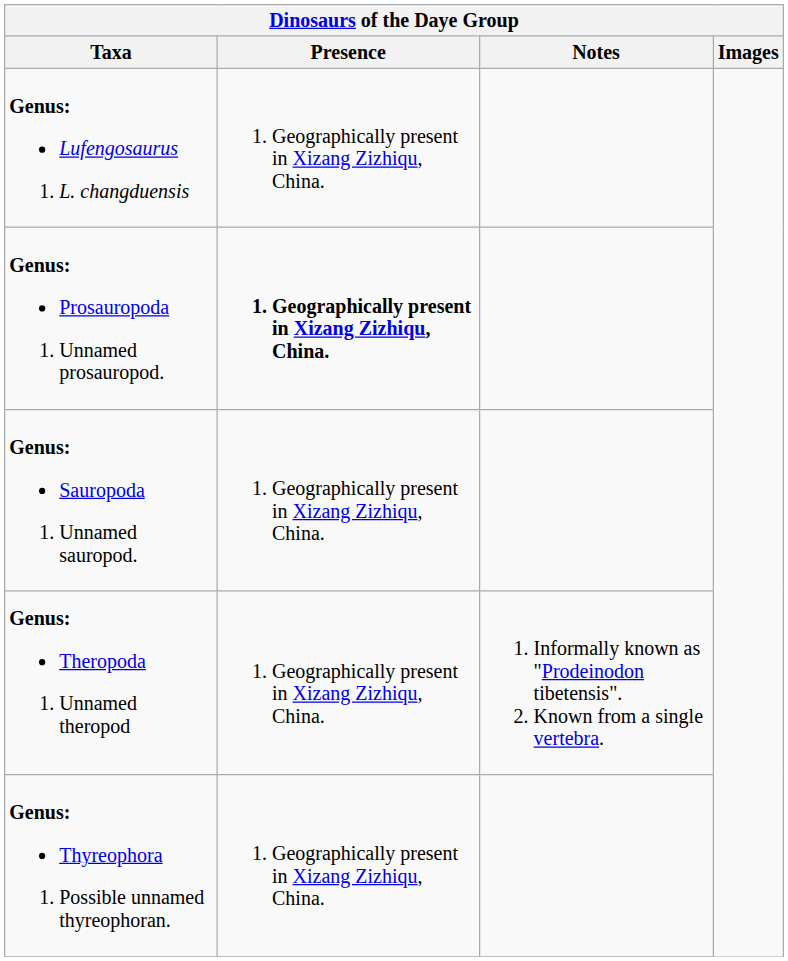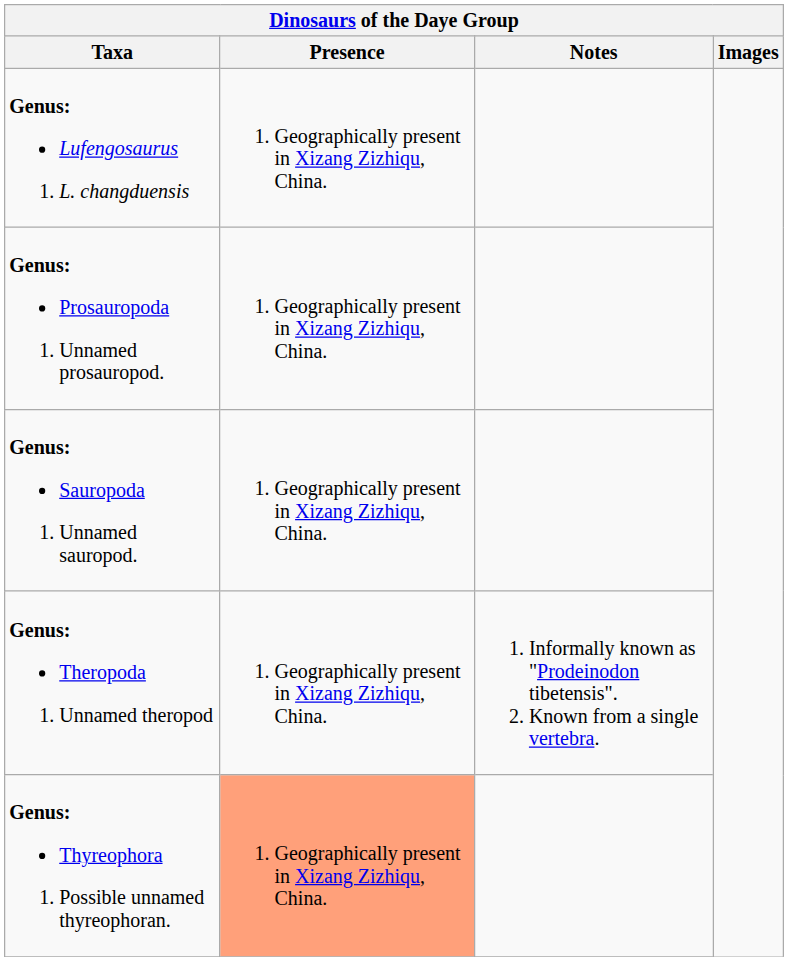(348, 329) bold -> (347, 329) normal
(348, 877) no background -> (347, 877) lightsalmon background
